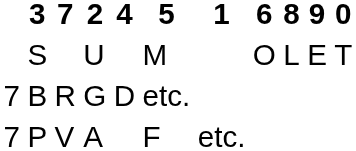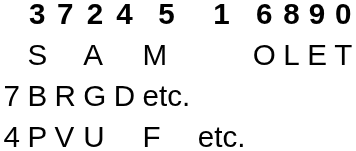(94, 55) U -> (93, 55) A
(12, 136) 7 -> (12, 136) 4
(93, 136) A -> (94, 136) U
